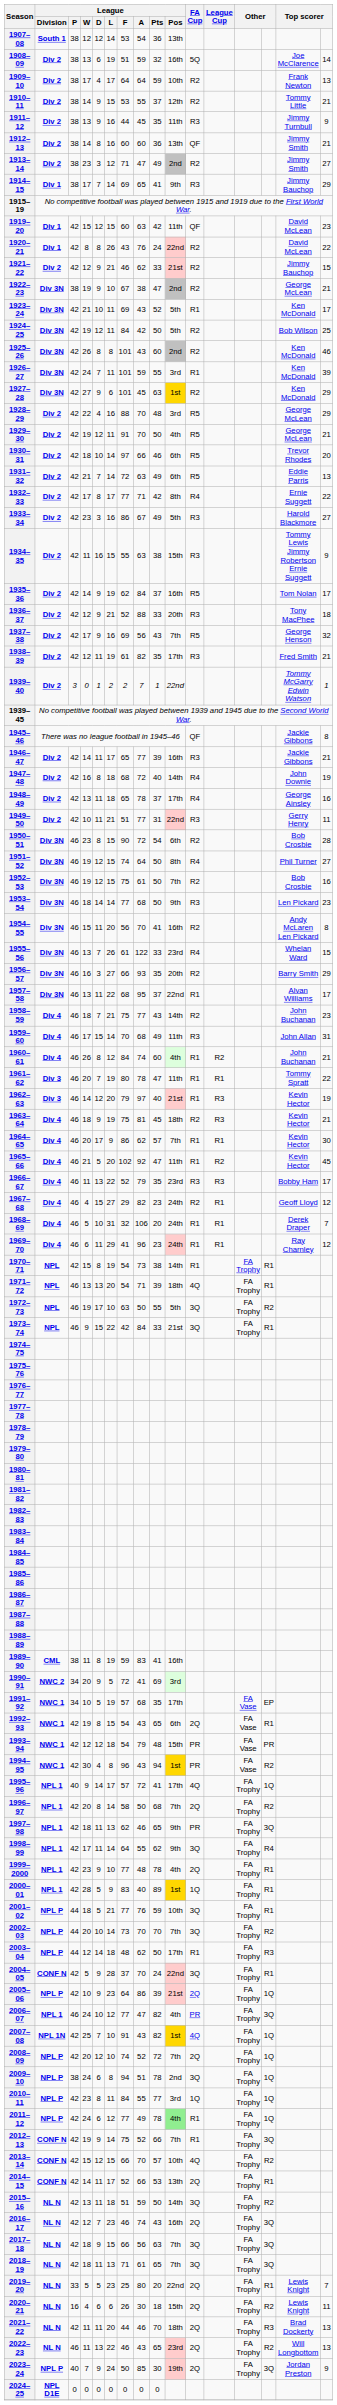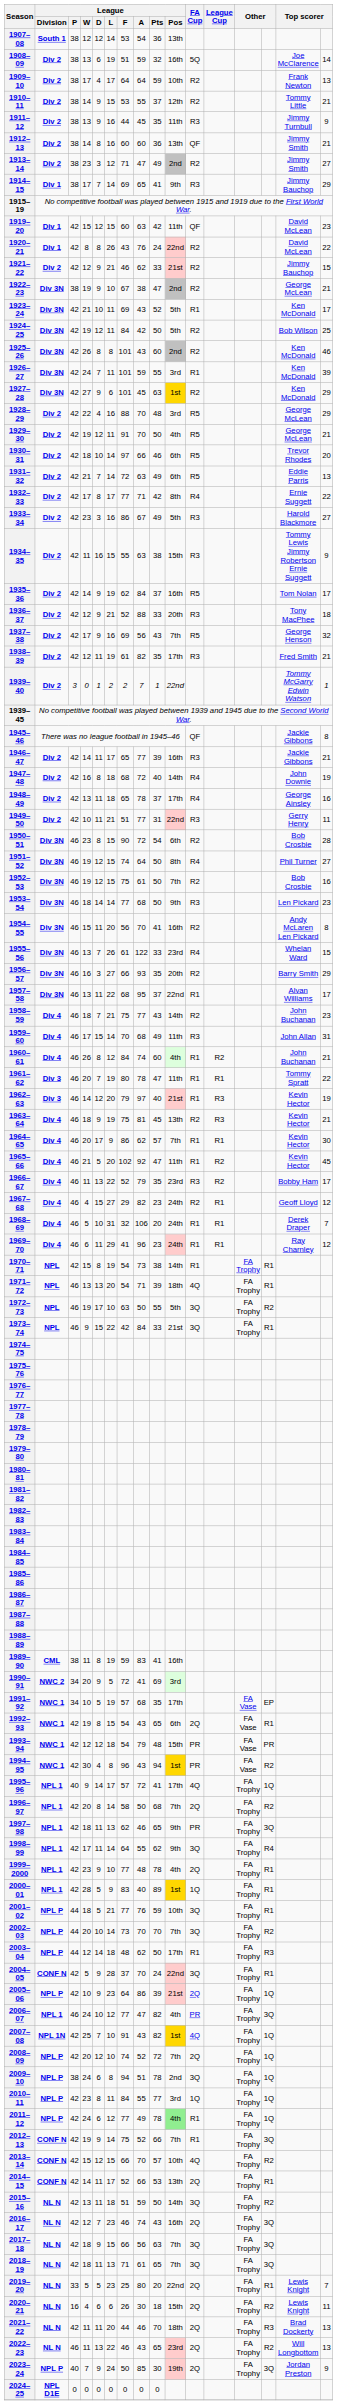(175, 1119) 18th -> (175, 1119) 13th
(219, 1182) R3 -> (219, 1182) R2
